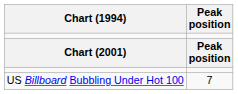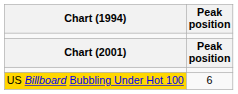(95, 81) no background -> (95, 81) gold background
(210, 81) 7 -> (210, 81) 6
